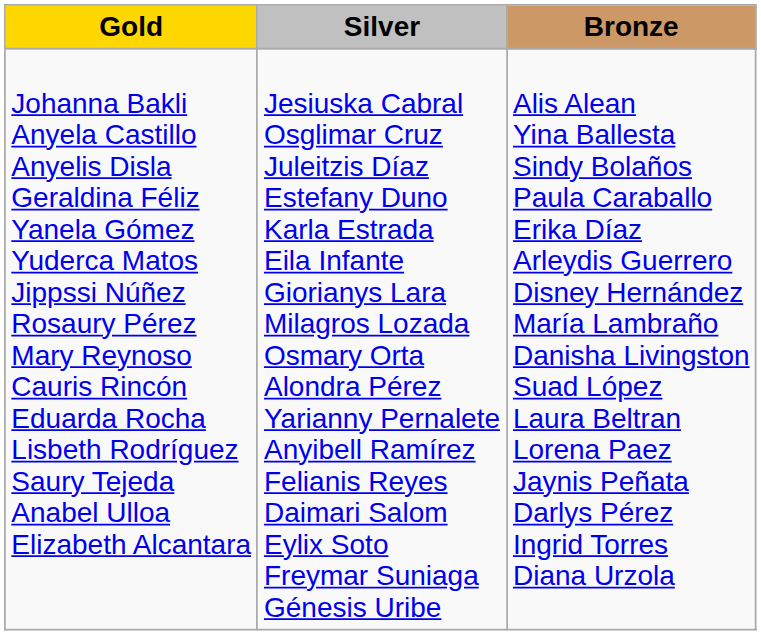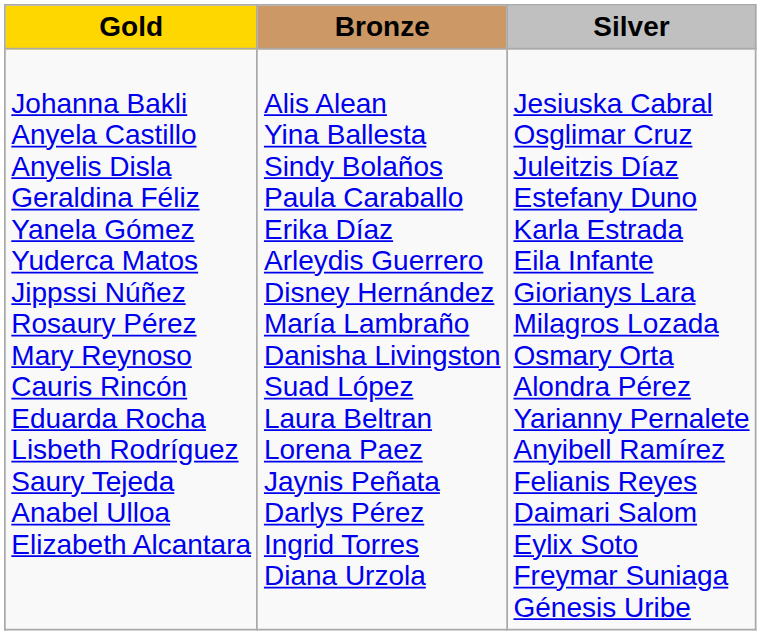columns swapped: (382, 26) <-> (631, 26)
